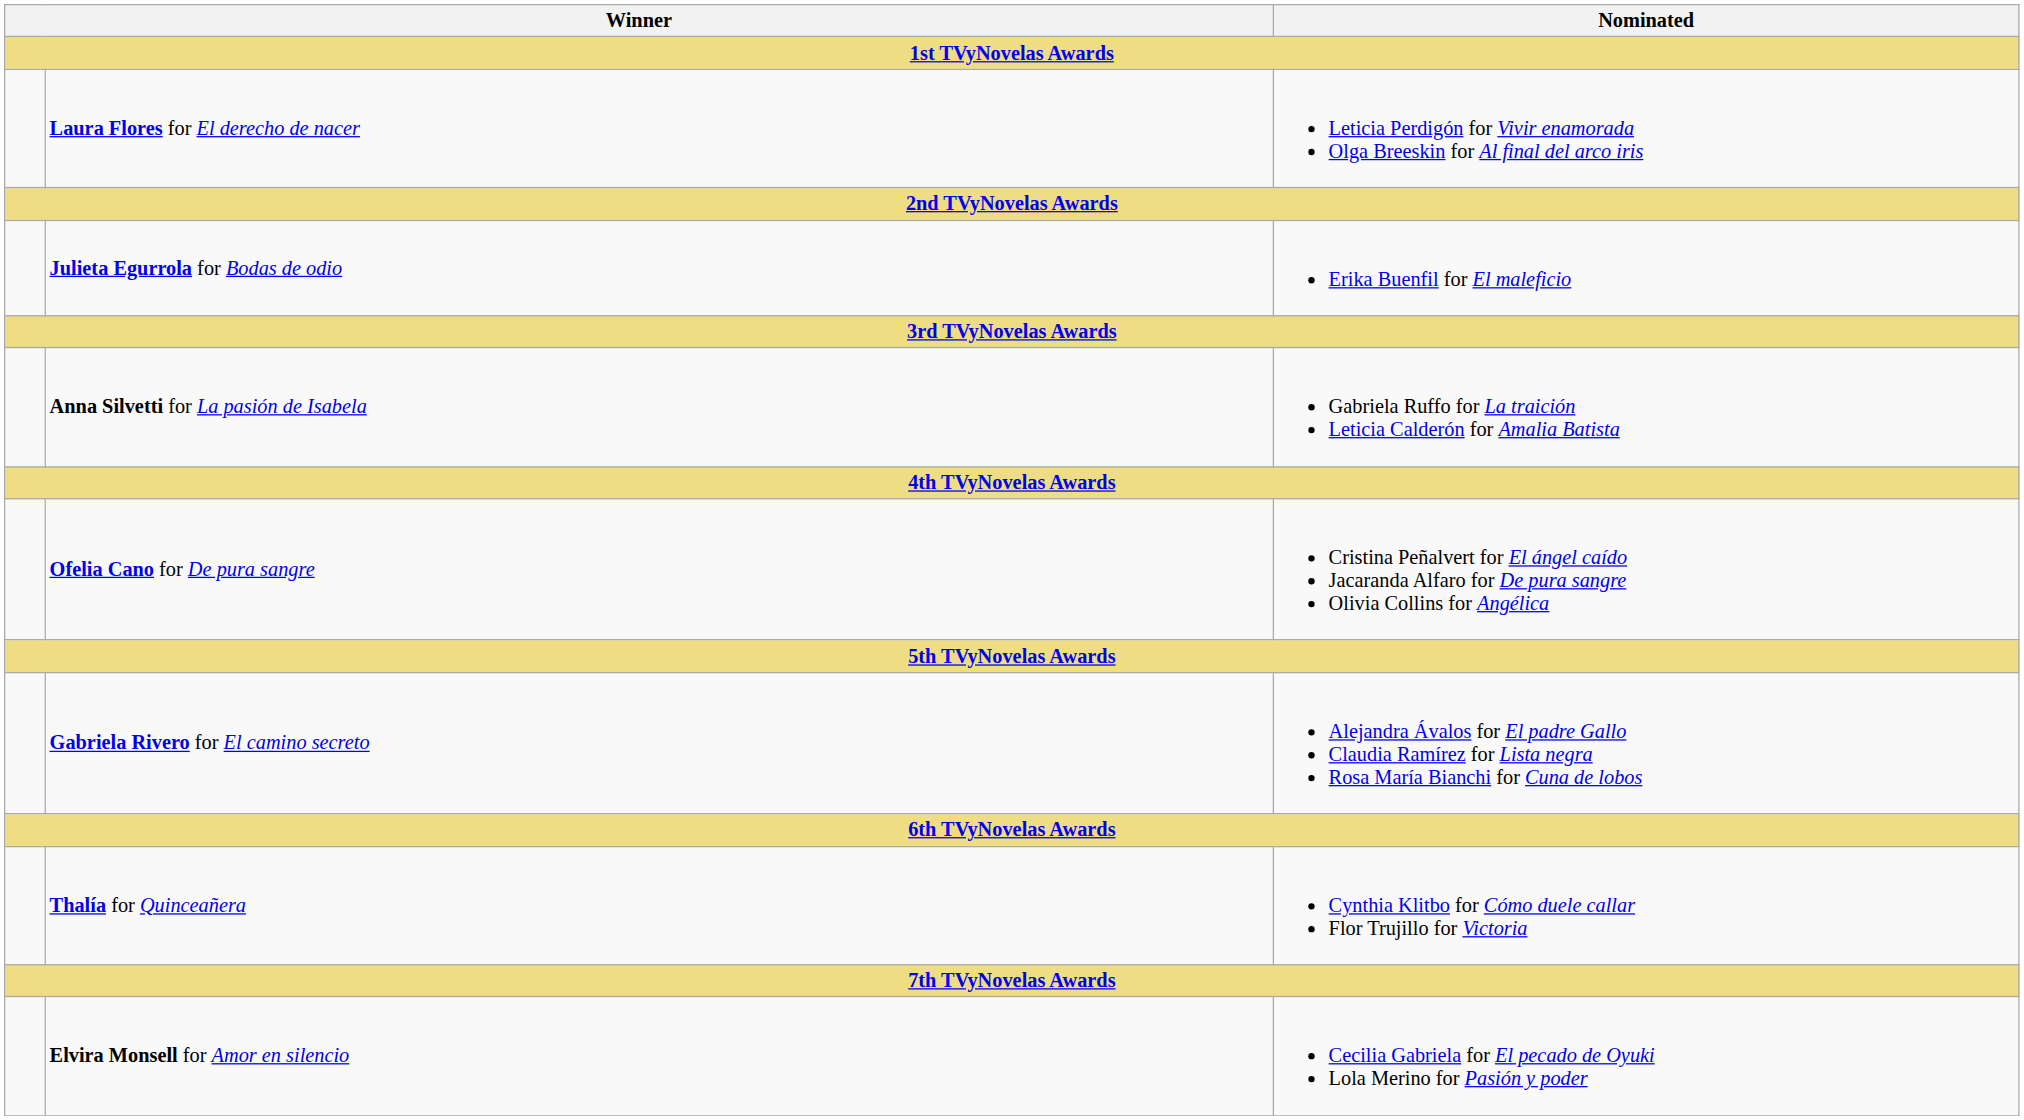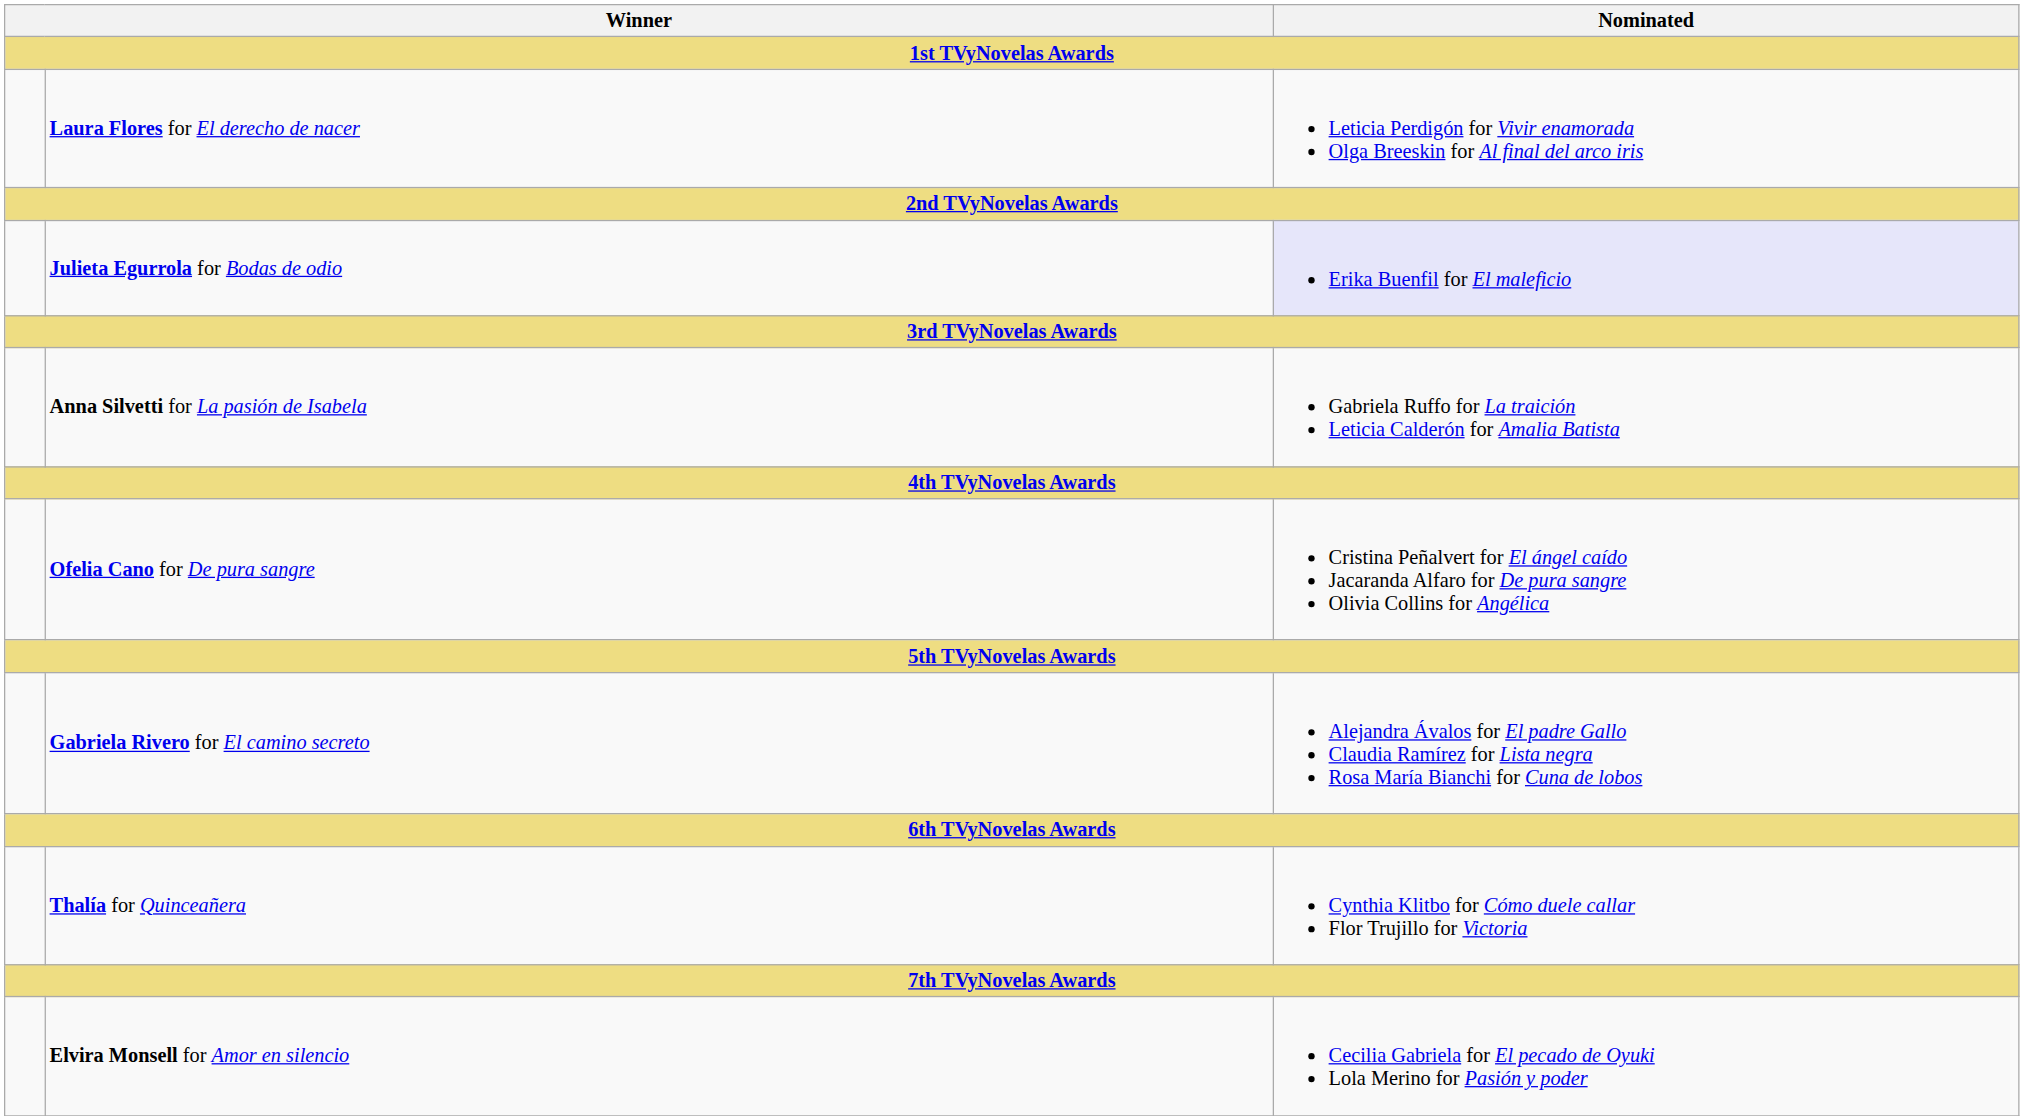(1646, 279) no background -> (1646, 279) lavender background
